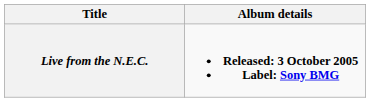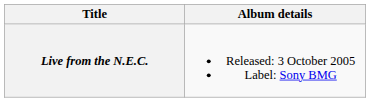(275, 68) bold -> (275, 68) normal
